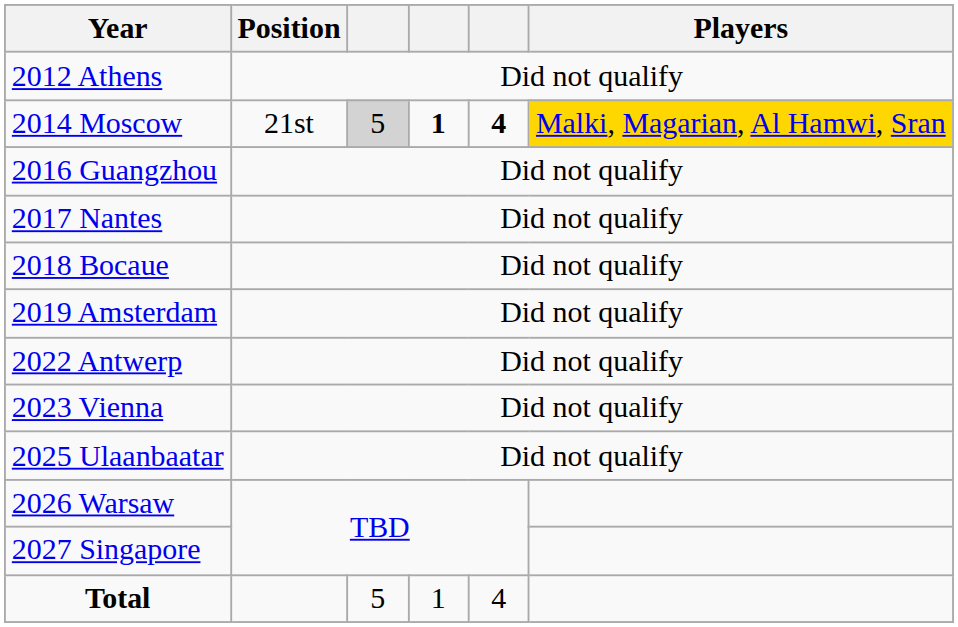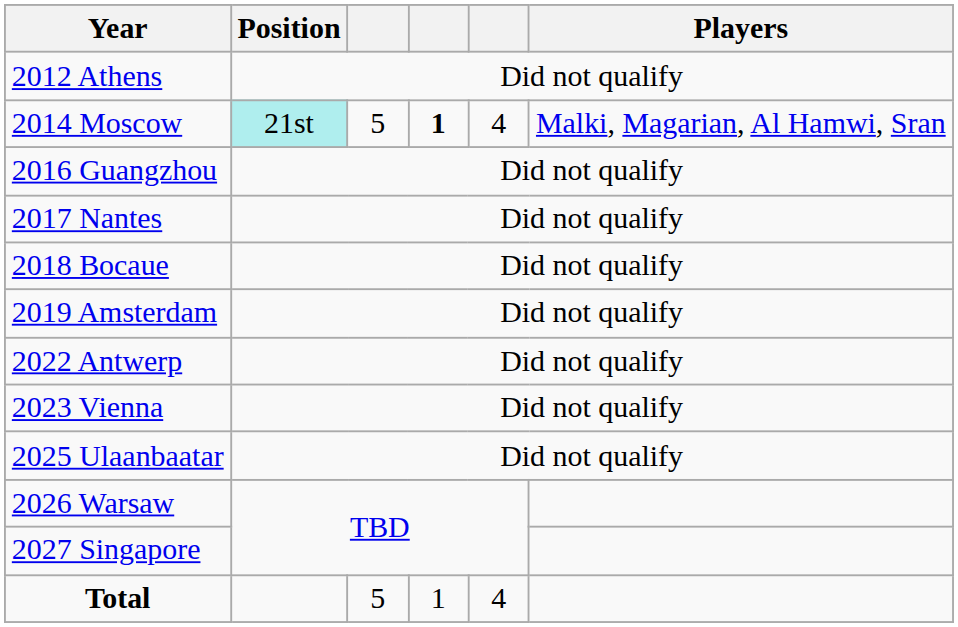(289, 123) no background -> (289, 123) paleturquoise background
(378, 123) lightgrey background -> (378, 123) no background
(499, 123) bold -> (499, 123) normal
(741, 123) gold background -> (741, 123) no background
